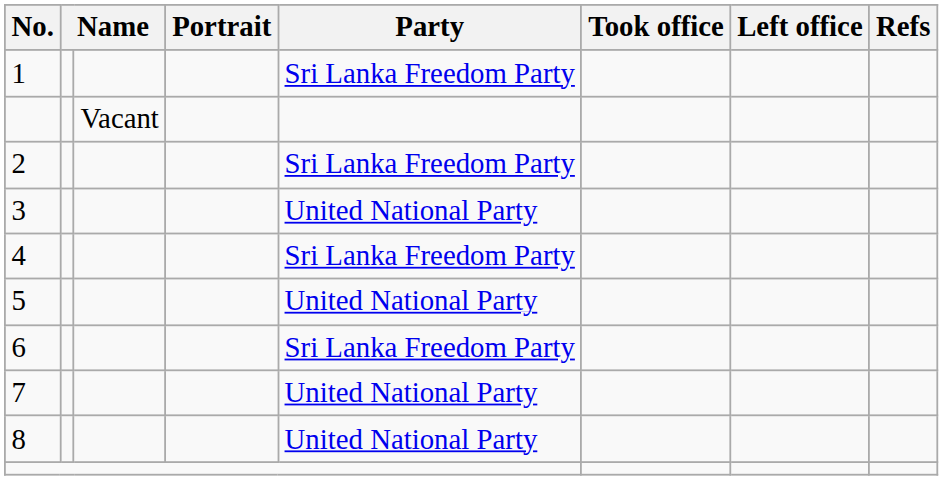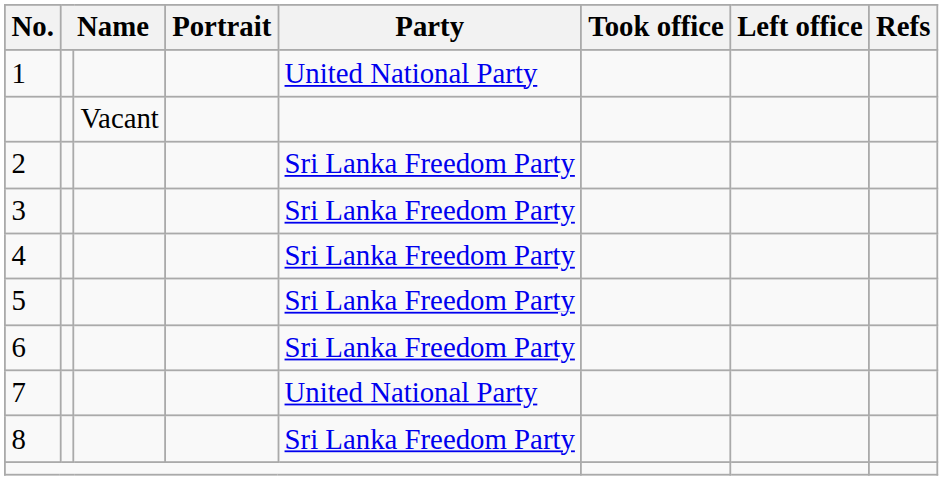(430, 73) Sri Lanka Freedom Party -> (411, 73) United National Party
(411, 210) United National Party -> (430, 210) Sri Lanka Freedom Party
(411, 301) United National Party -> (430, 301) Sri Lanka Freedom Party
(411, 438) United National Party -> (430, 438) Sri Lanka Freedom Party
